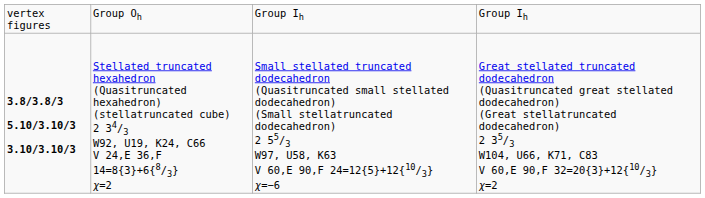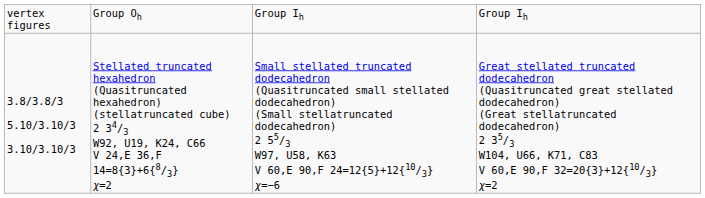(41, 125) bold -> (41, 125) normal
